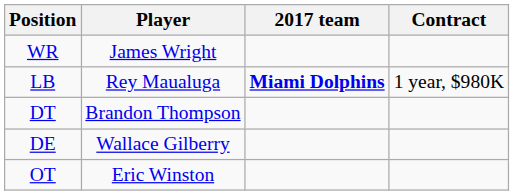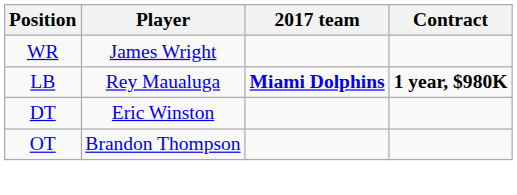(449, 81) normal -> (451, 81) bold
(163, 112) Brandon Thompson -> (163, 112) Eric Winston
- row: (43, 143)
(163, 174) Eric Winston -> (163, 143) Brandon Thompson
